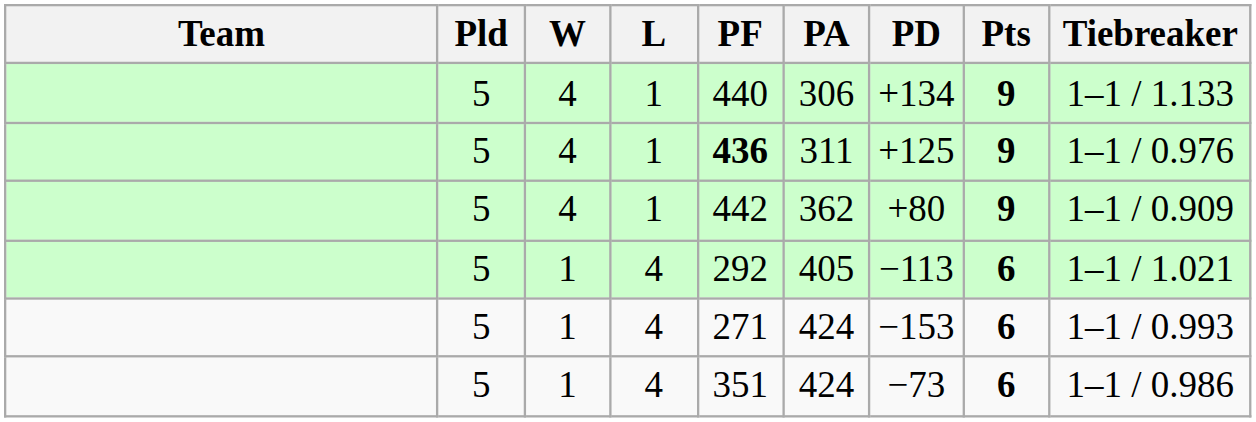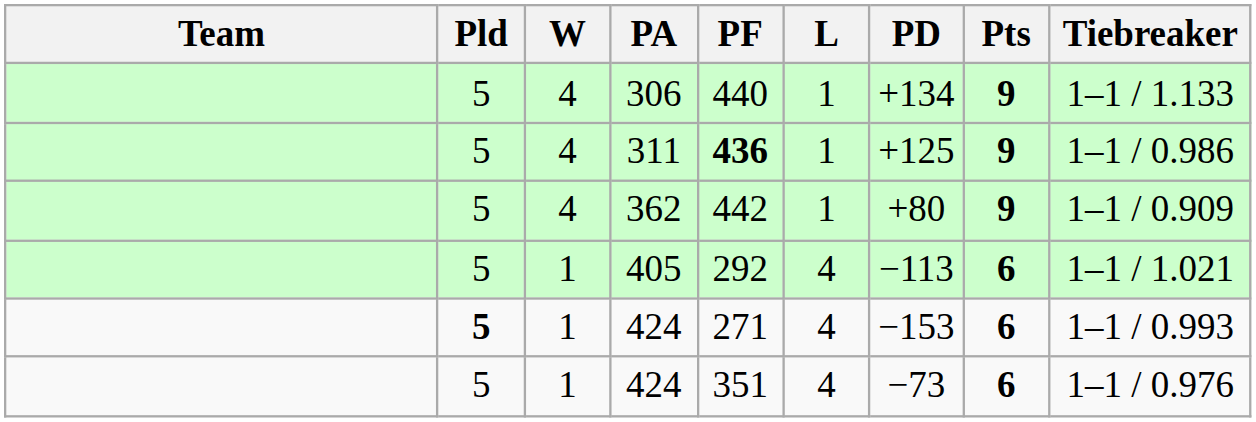columns swapped: (654, 33) <-> (826, 33)
(1150, 151) 1–1 / 0.976 -> (1150, 151) 1–1 / 0.986
(481, 326) normal -> (481, 326) bold
(1150, 385) 1–1 / 0.986 -> (1150, 385) 1–1 / 0.976
